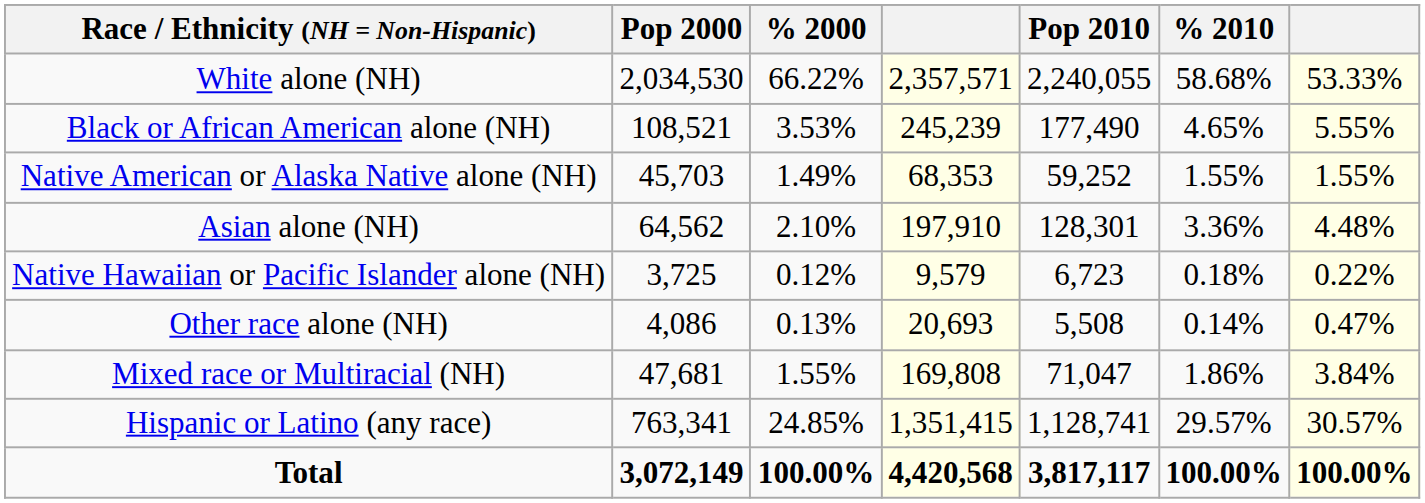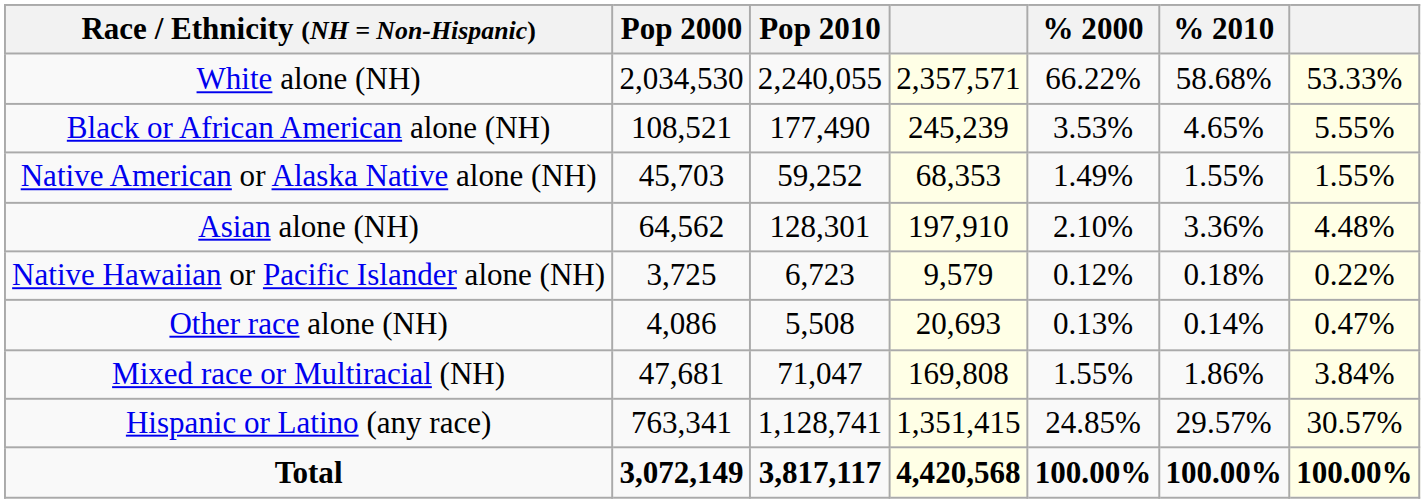columns swapped: (1089, 29) <-> (816, 29)
